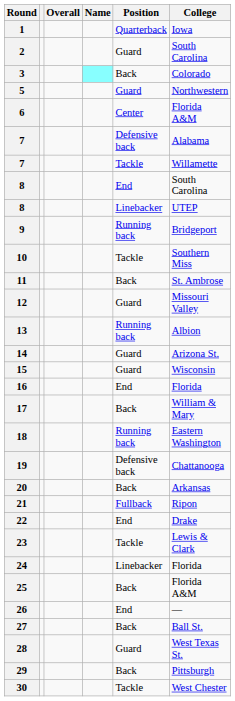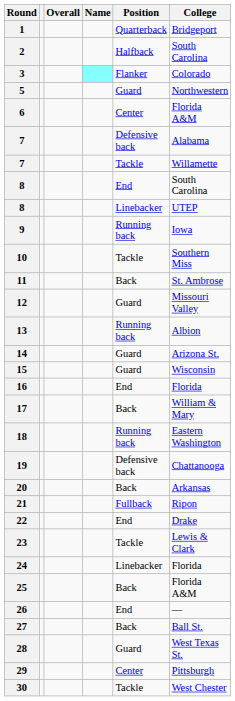(182, 29) Iowa -> (194, 29) Bridgeport
(128, 51) Guard -> (135, 51) Halfback
(126, 73) Back -> (131, 73) Flanker
(194, 230) Bridgeport -> (182, 230) Iowa
(126, 671) Back -> (129, 671) Center
